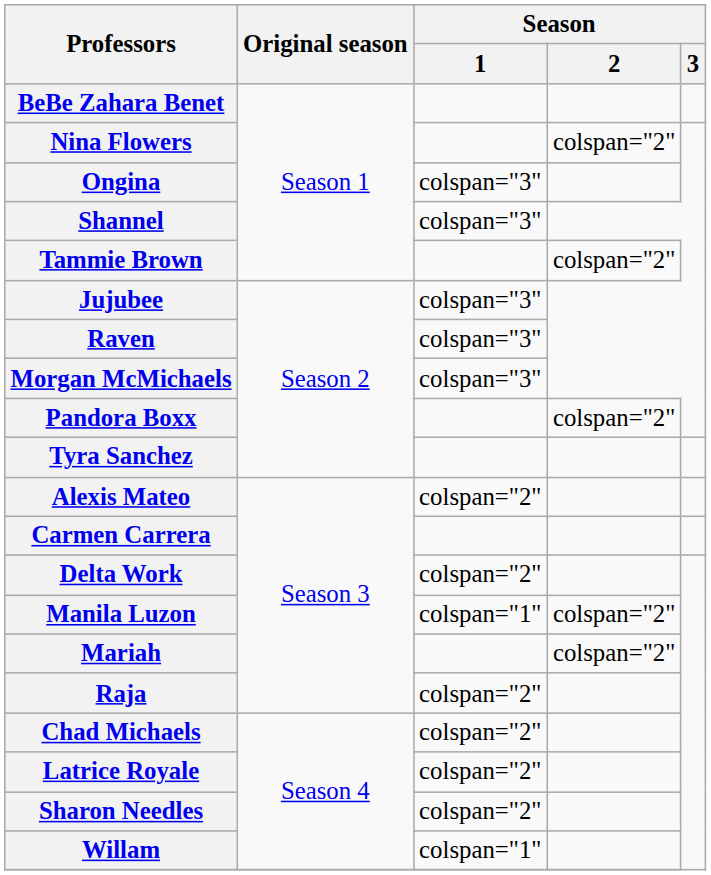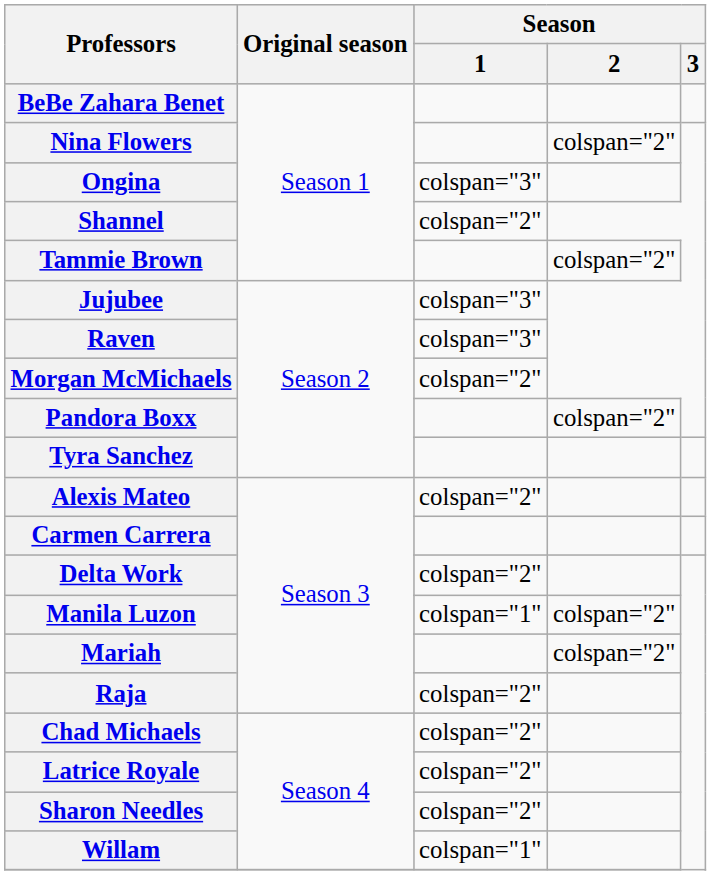(480, 220) colspan="3" -> (480, 220) colspan="2"
(480, 378) colspan="3" -> (480, 378) colspan="2"
